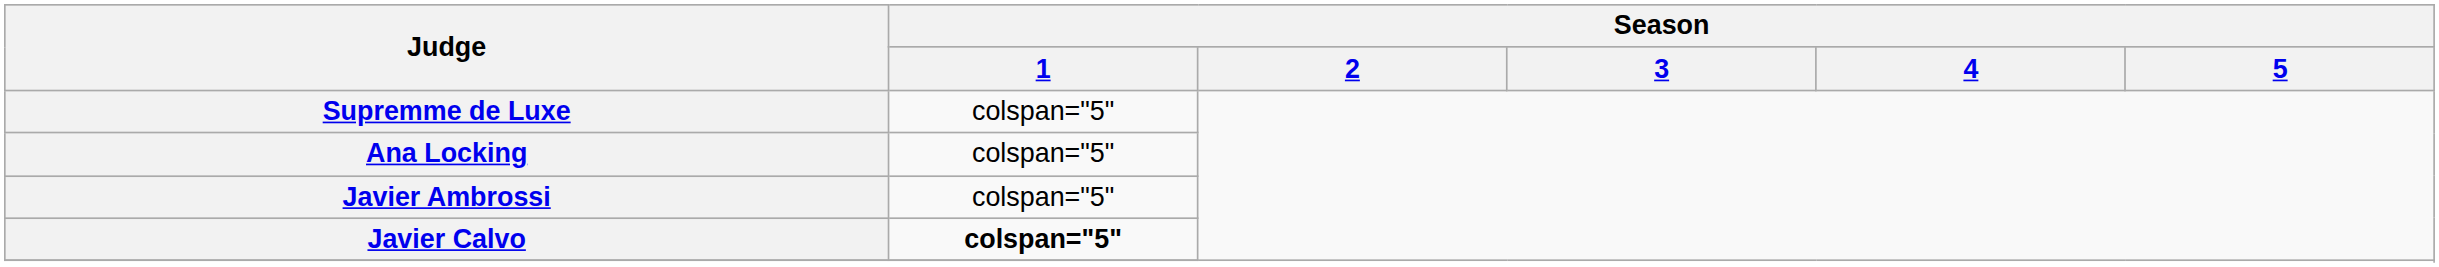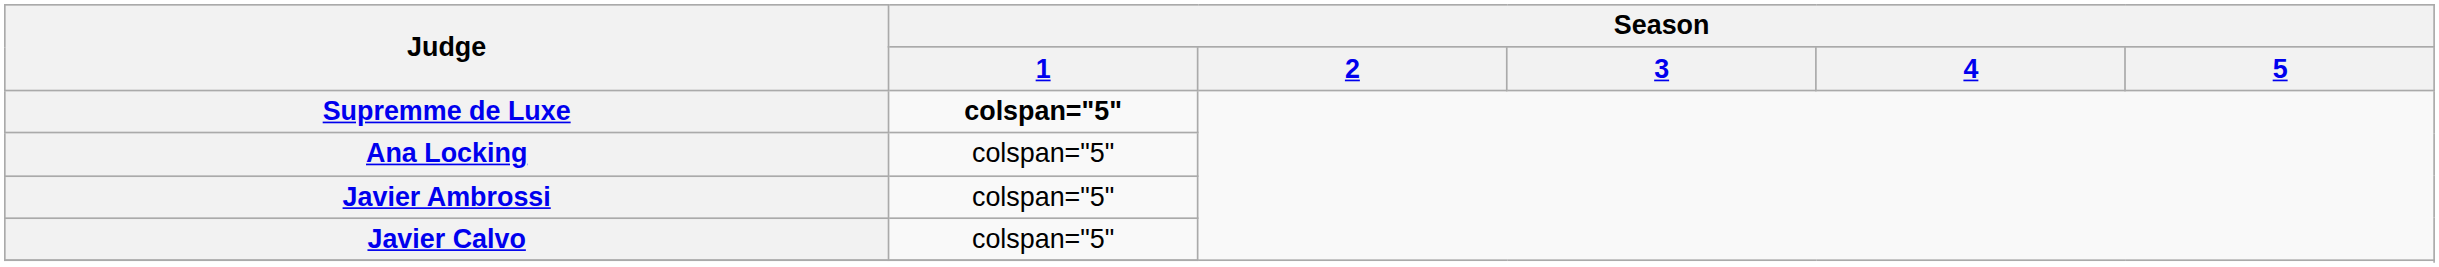(1043, 111) normal -> (1043, 111) bold
(1043, 238) bold -> (1043, 238) normal
